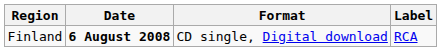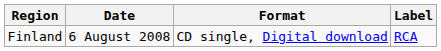(119, 36) bold -> (119, 36) normal
